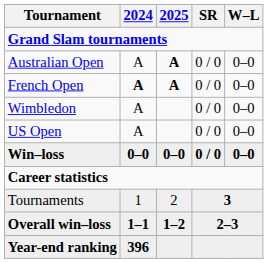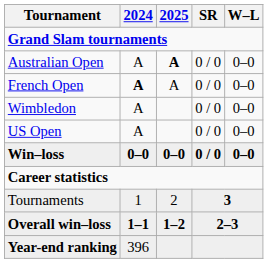(174, 85) bold -> (174, 85) normal
(138, 246) bold -> (138, 246) normal
